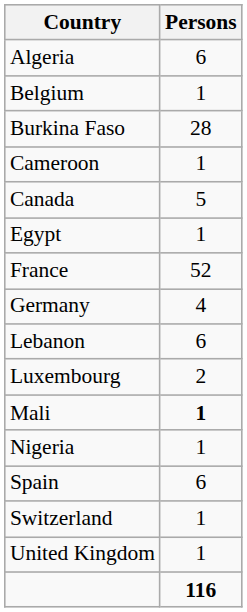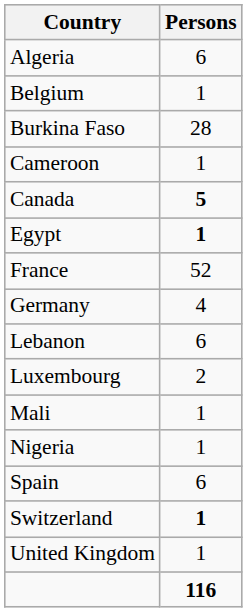(201, 199) normal -> (201, 199) bold
(201, 234) normal -> (201, 234) bold
(201, 411) bold -> (201, 411) normal
(201, 518) normal -> (201, 518) bold
